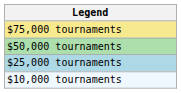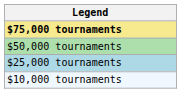(64, 30) normal -> (64, 30) bold
